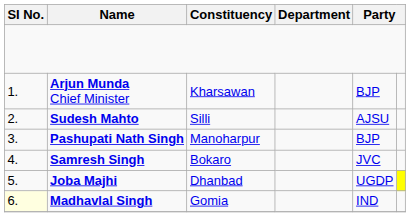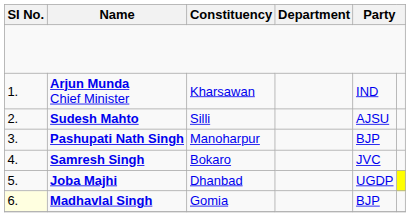(368, 91) BJP -> (367, 91) IND
(367, 201) IND -> (368, 201) BJP
